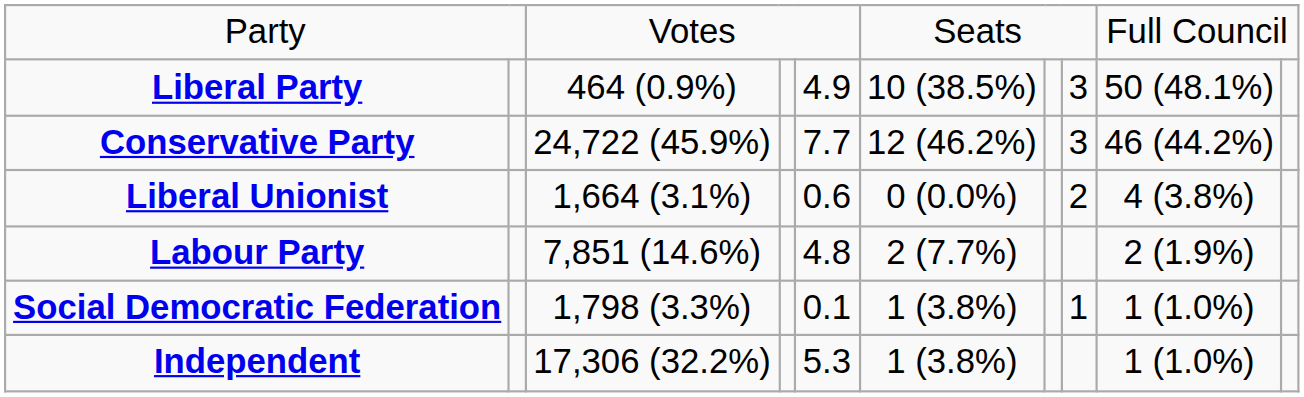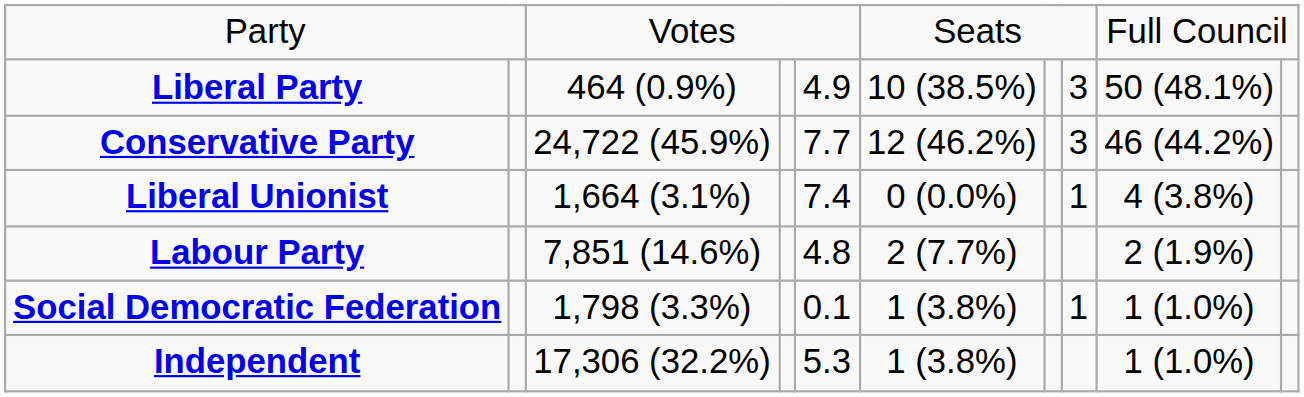(827, 197) 0.6 -> (827, 197) 7.4
(1078, 197) 2 -> (1078, 197) 1
